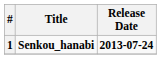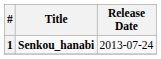(126, 44) bold -> (126, 44) normal
